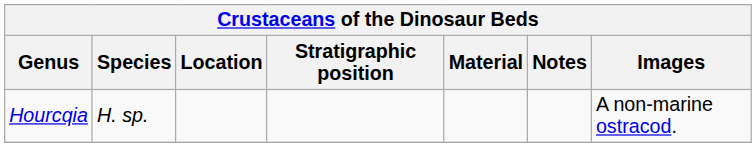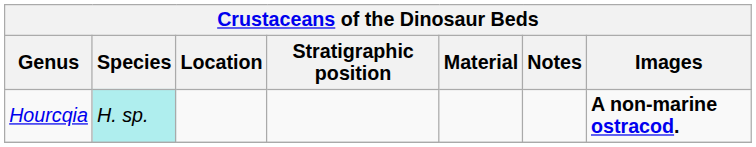(123, 115) no background -> (123, 115) paleturquoise background
(654, 115) normal -> (654, 115) bold
